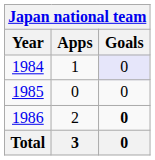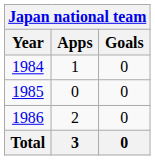(124, 67) lavender background -> (124, 67) no background
(124, 117) bold -> (124, 117) normal
